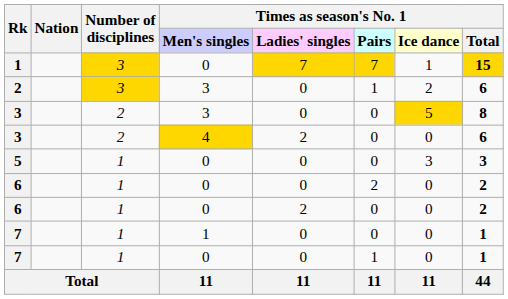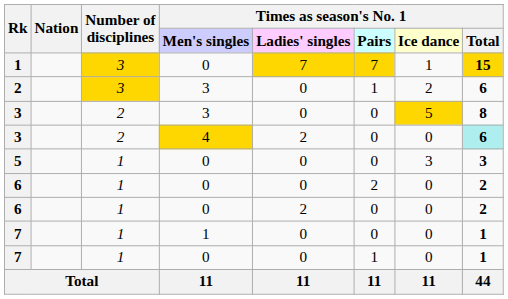(483, 137) no background -> (483, 137) paleturquoise background
